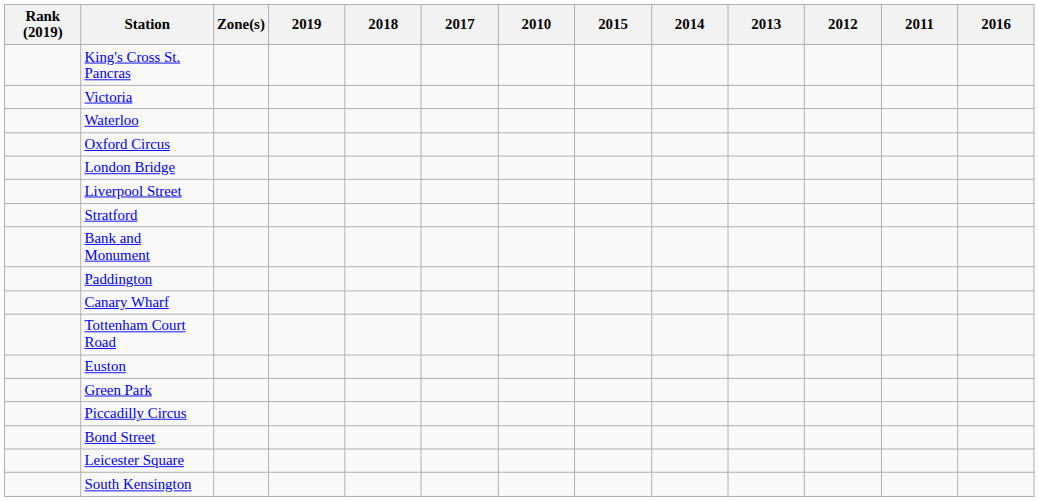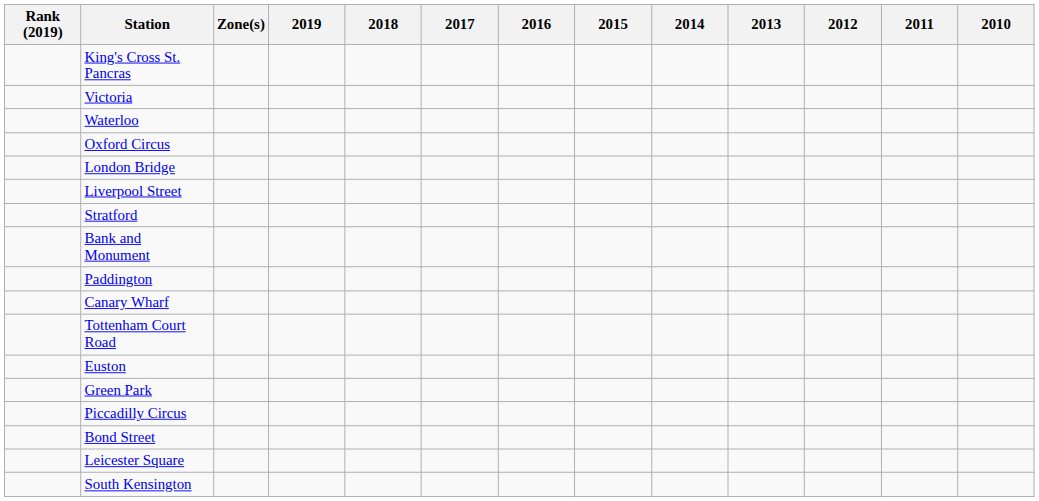columns swapped: (996, 24) <-> (536, 24)
